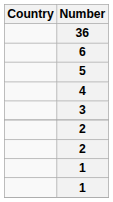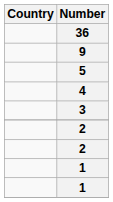(82, 52) 6 -> (82, 52) 9
